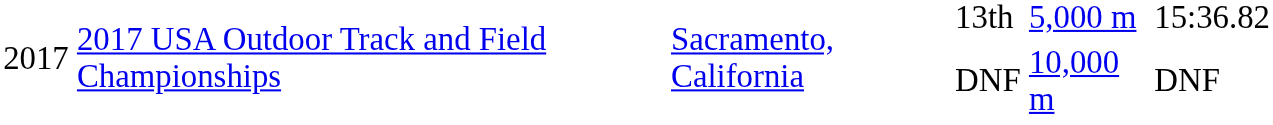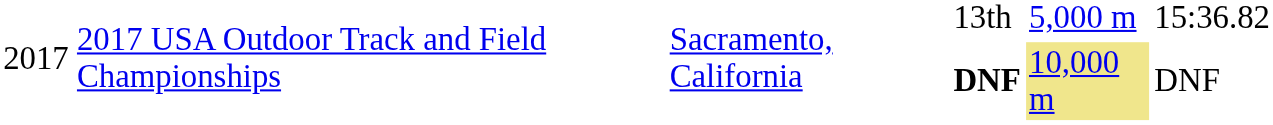(988, 80) normal -> (987, 80) bold
(1074, 80) no background -> (1074, 80) khaki background
